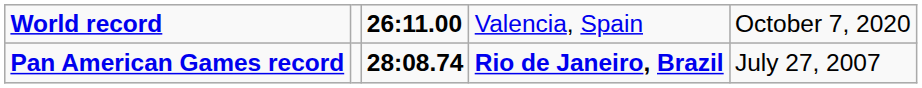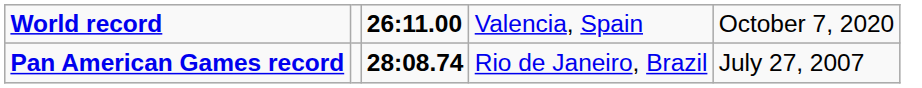(599, 62) bold -> (591, 62) normal
